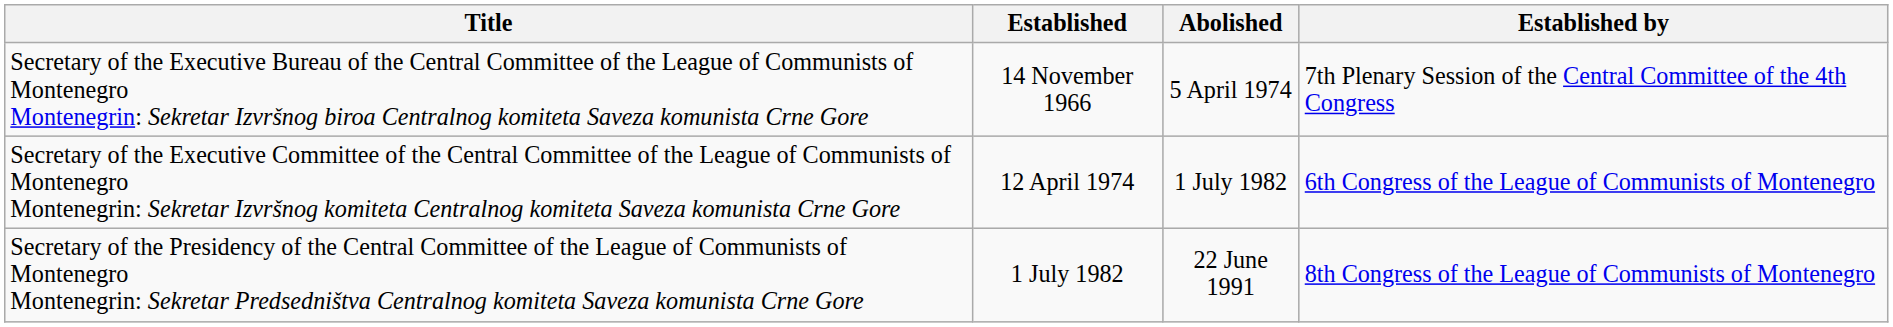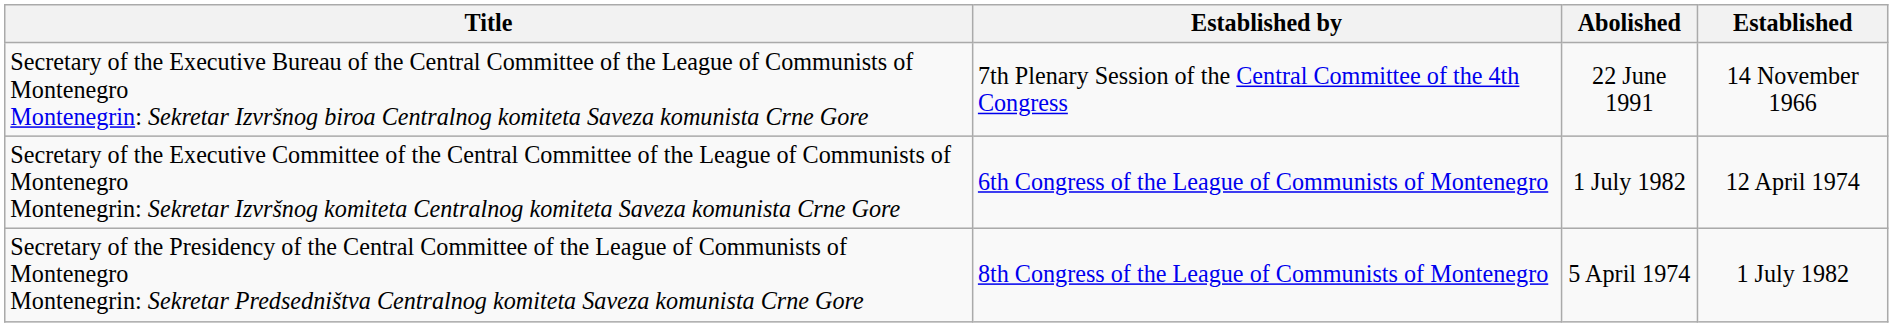columns swapped: (1067, 23) <-> (1593, 23)
(1231, 89) 5 April 1974 -> (1629, 89) 22 June 1991
(1231, 274) 22 June 1991 -> (1629, 274) 5 April 1974
